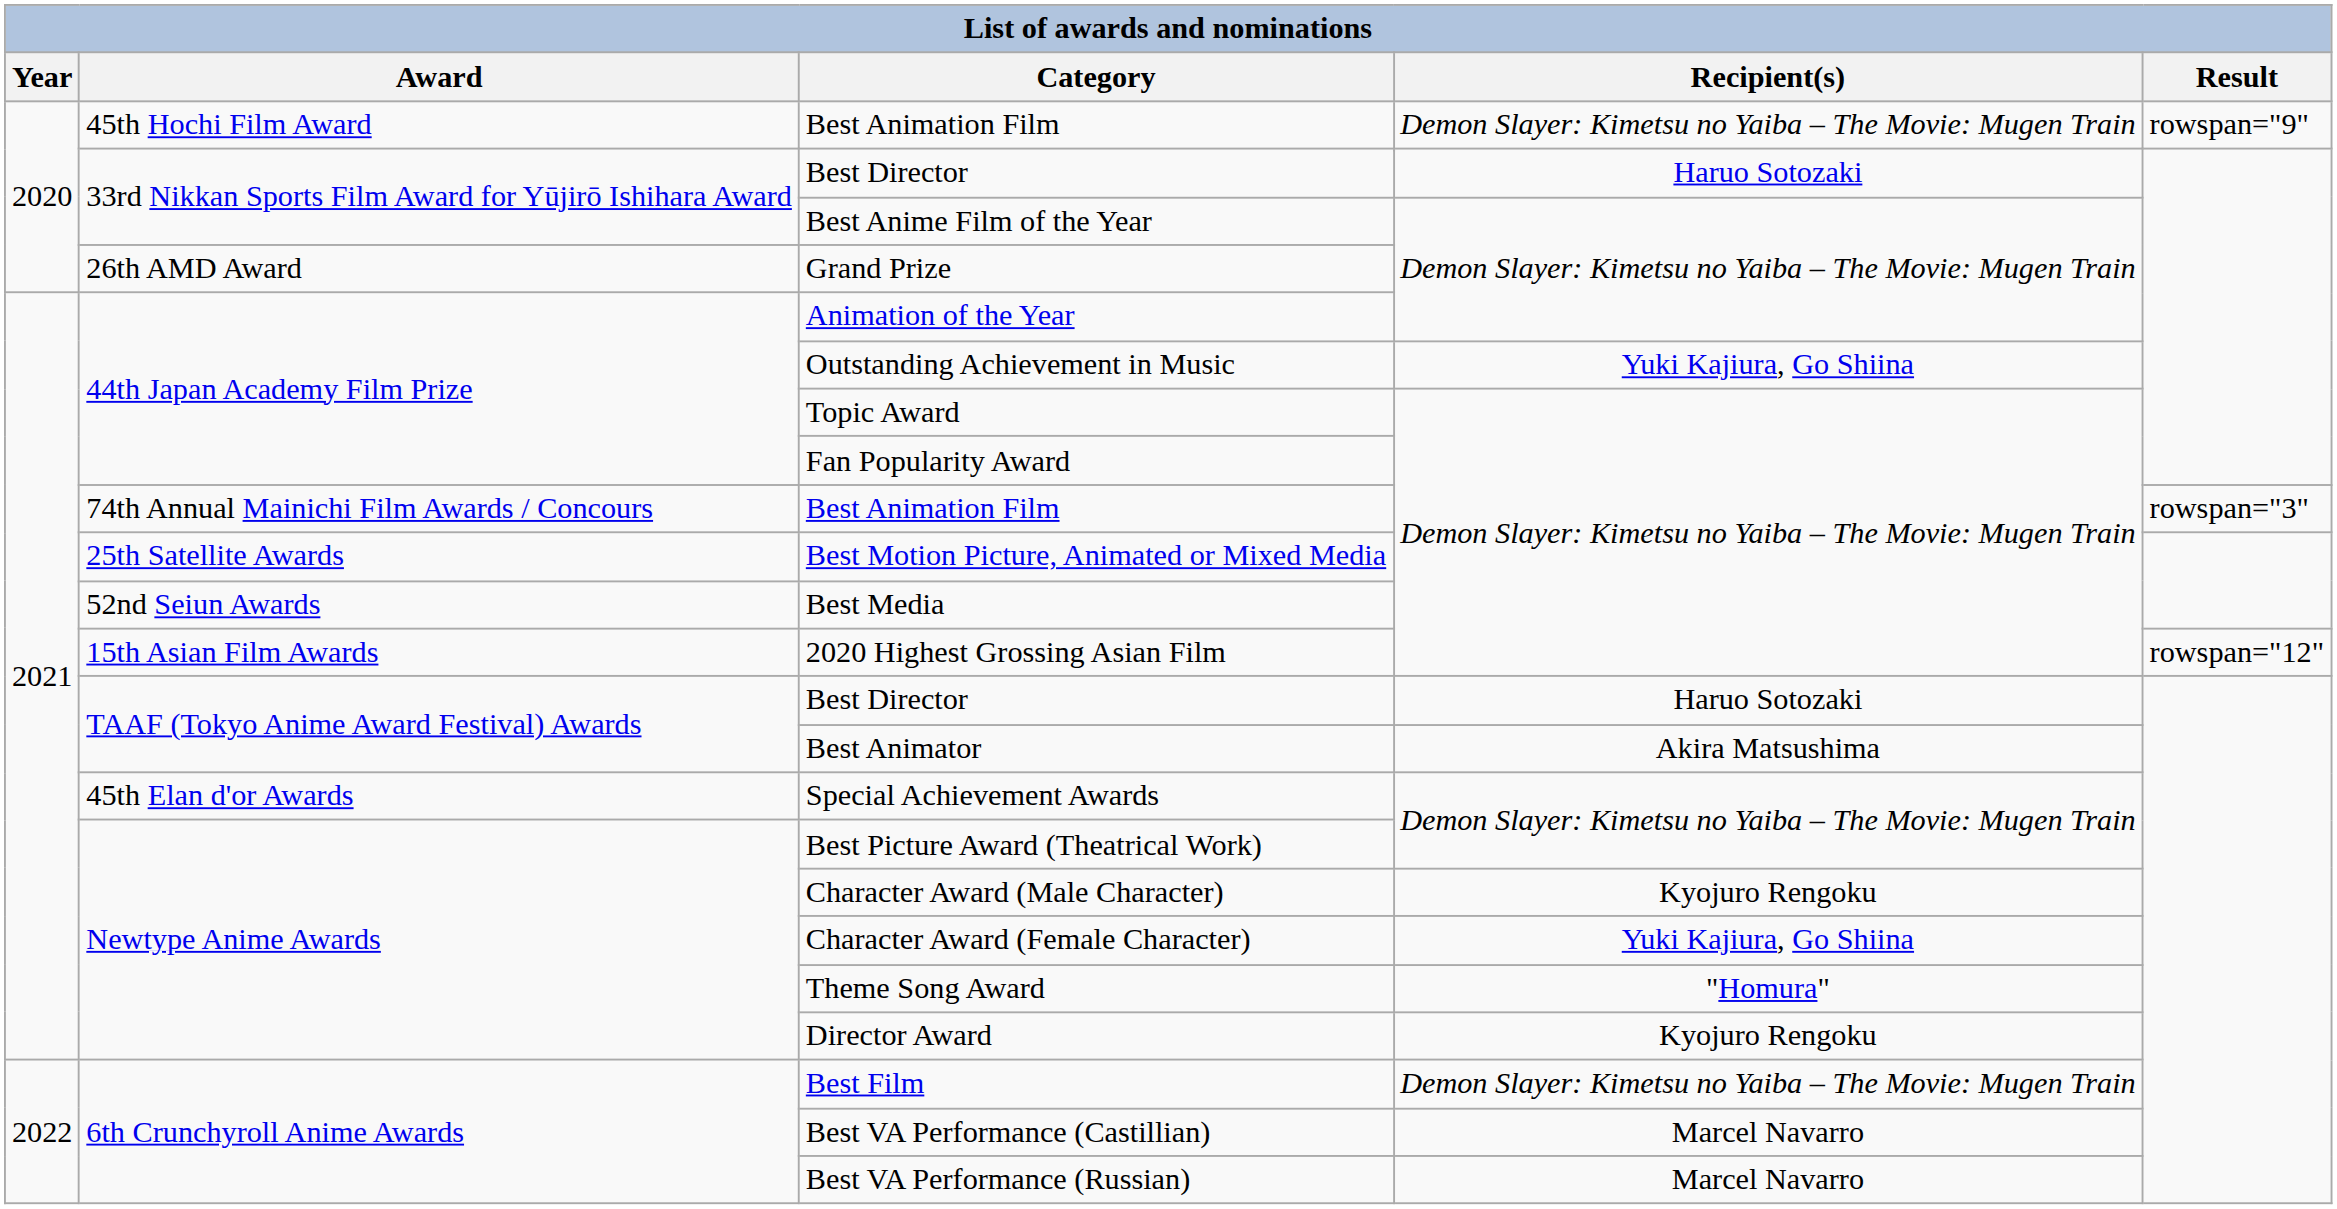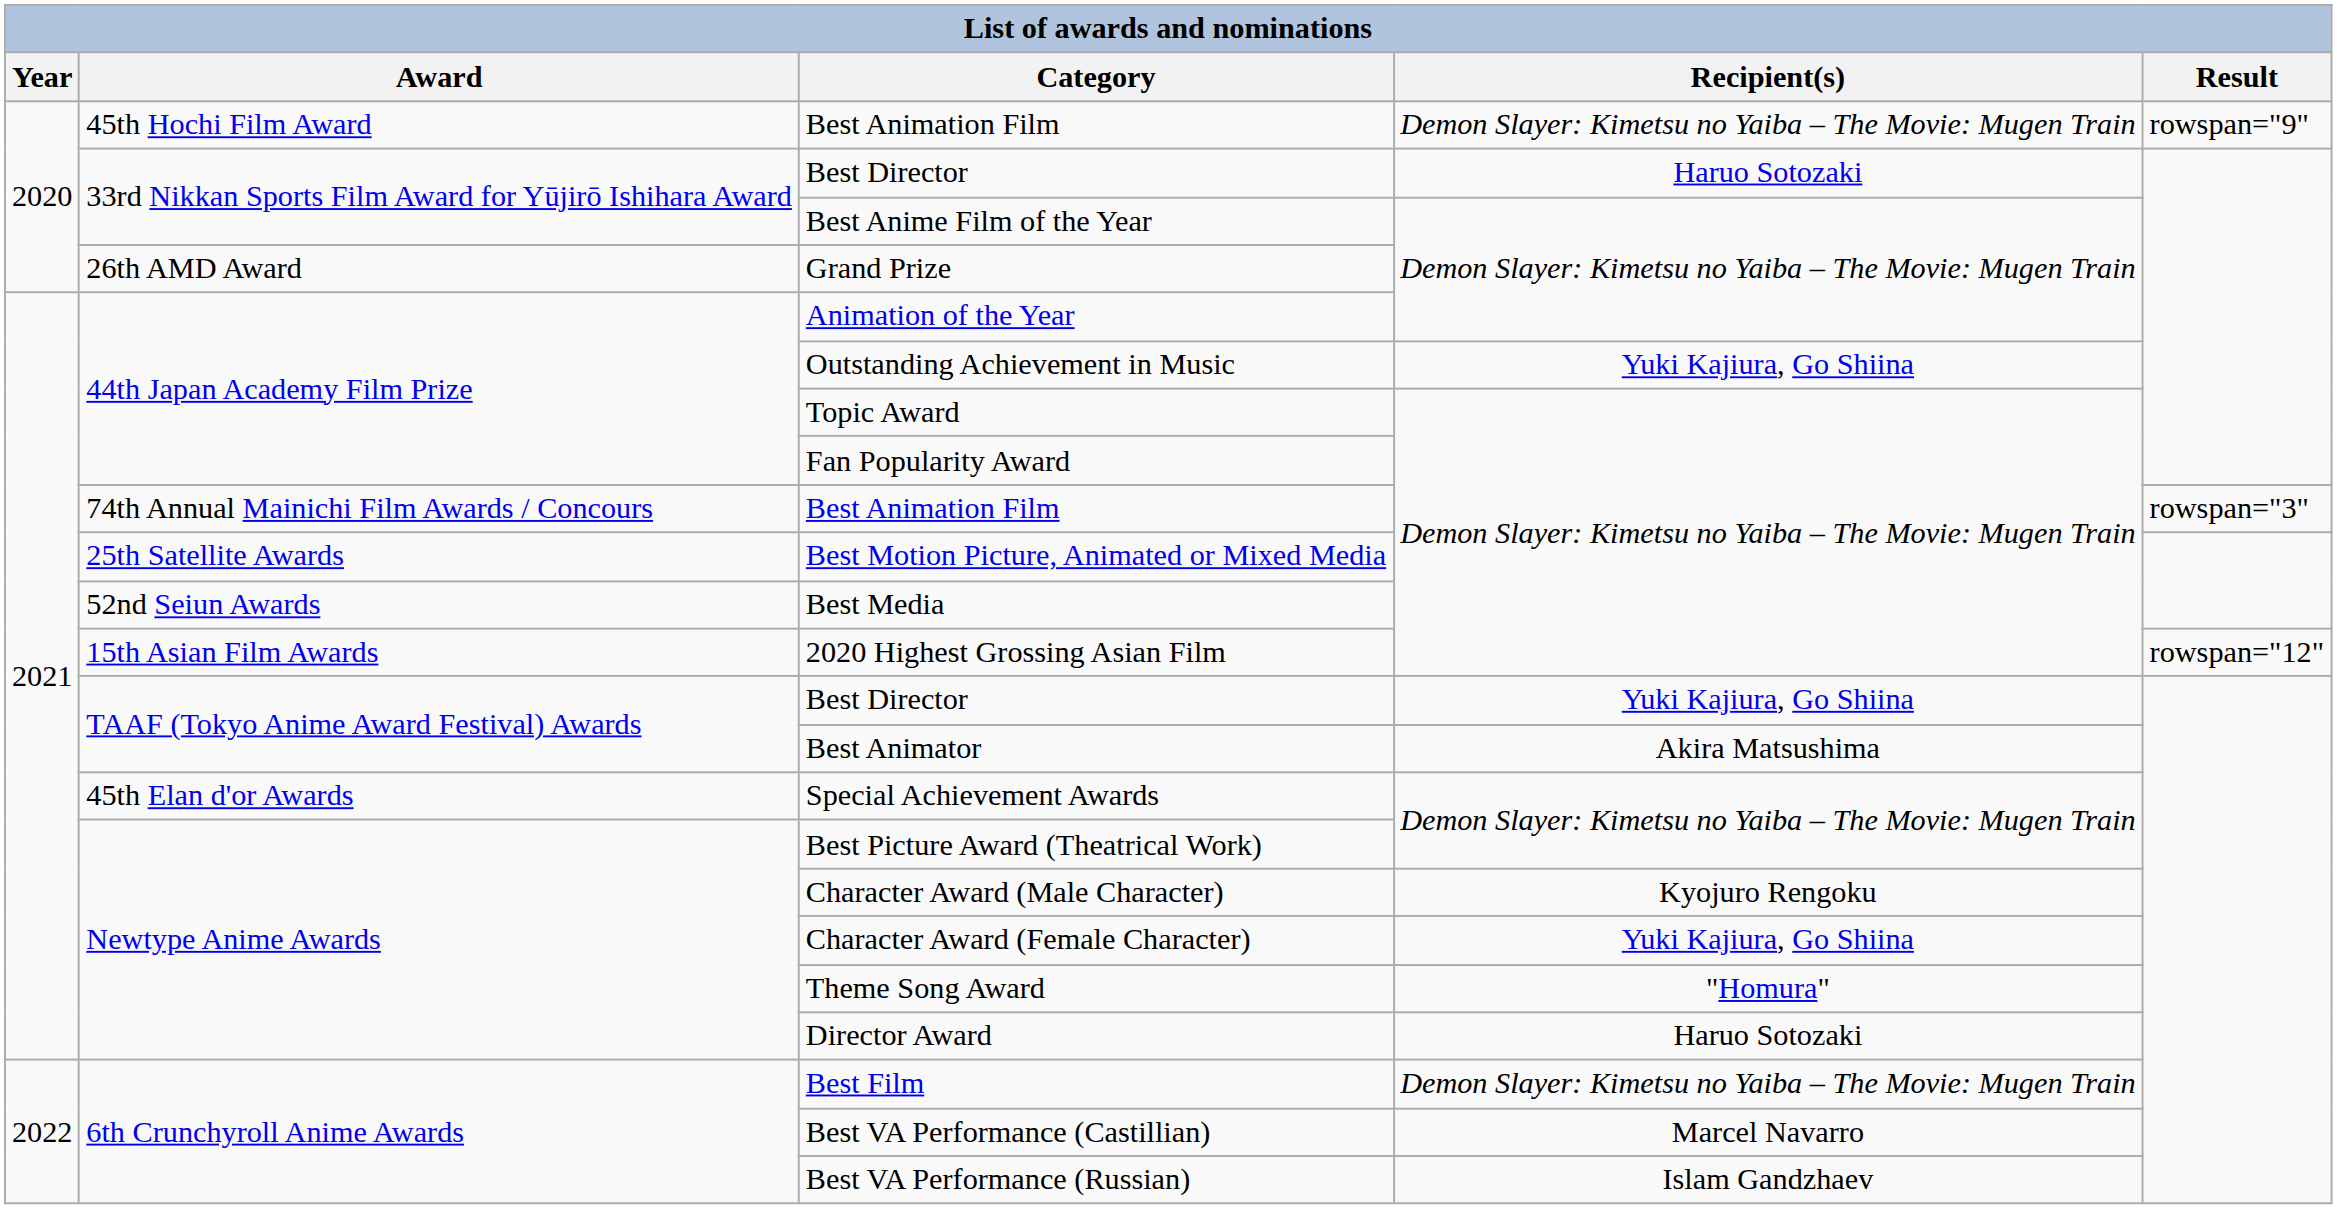(1768, 699) Haruo Sotozaki -> (1768, 699) Yuki Kajiura, Go Shiina
(1768, 1035) Kyojuro Rengoku -> (1768, 1035) Haruo Sotozaki
(1768, 1179) Marcel Navarro -> (1768, 1179) Islam Gandzhaev
